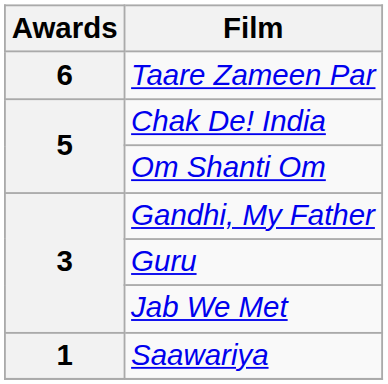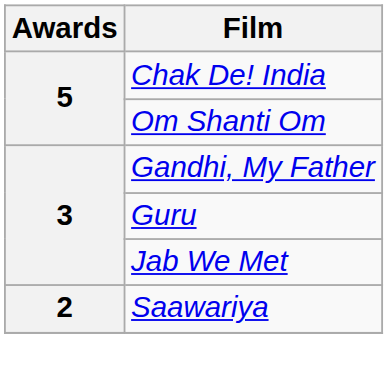- row: (253, 74)
(65, 355) 1 -> (65, 308) 2
